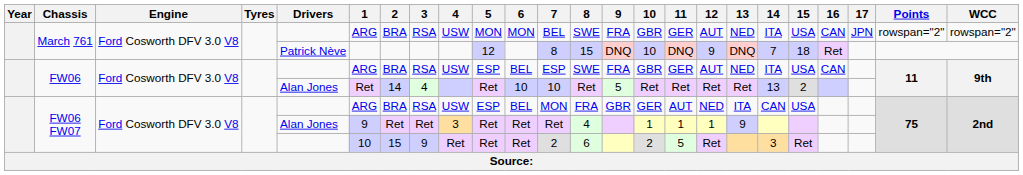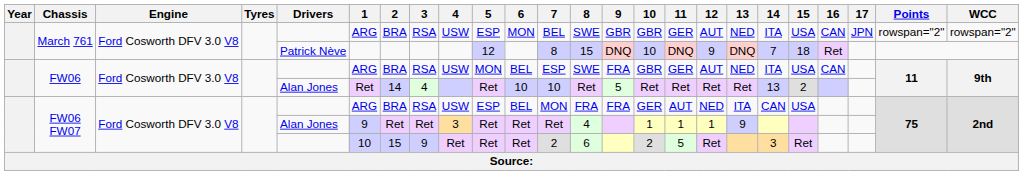(488, 32) MON -> (488, 32) ESP
(618, 32) FRA -> (618, 32) GBR
(488, 69) ESP -> (488, 69) MON
(618, 105) GBR -> (618, 105) FRA
